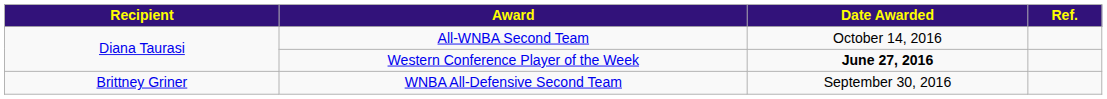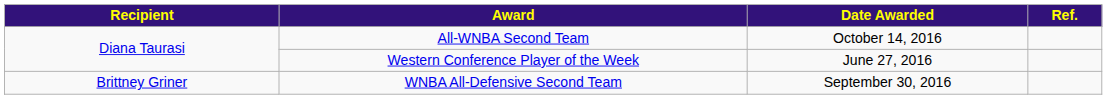(887, 60) bold -> (887, 60) normal
